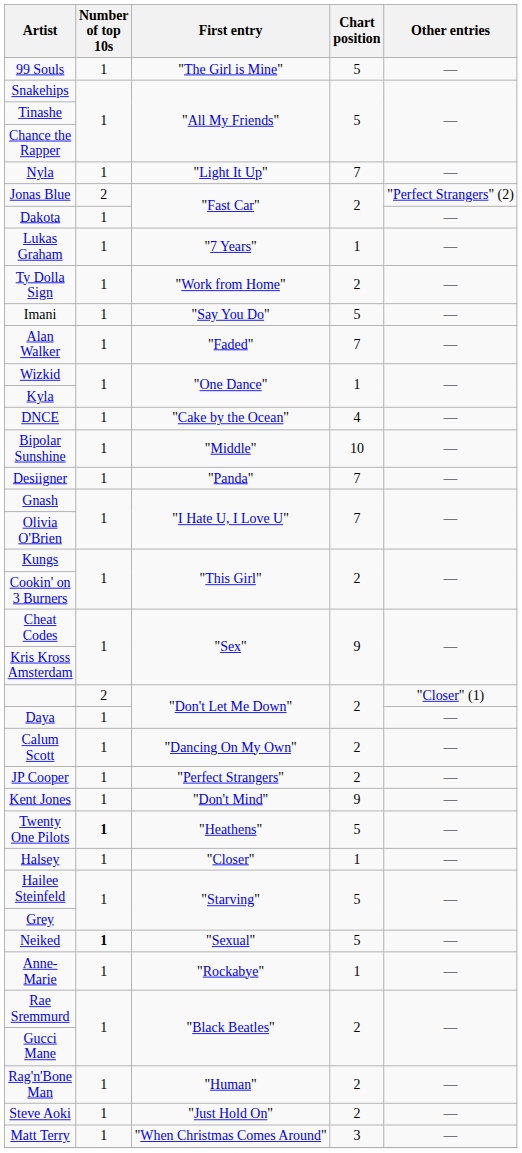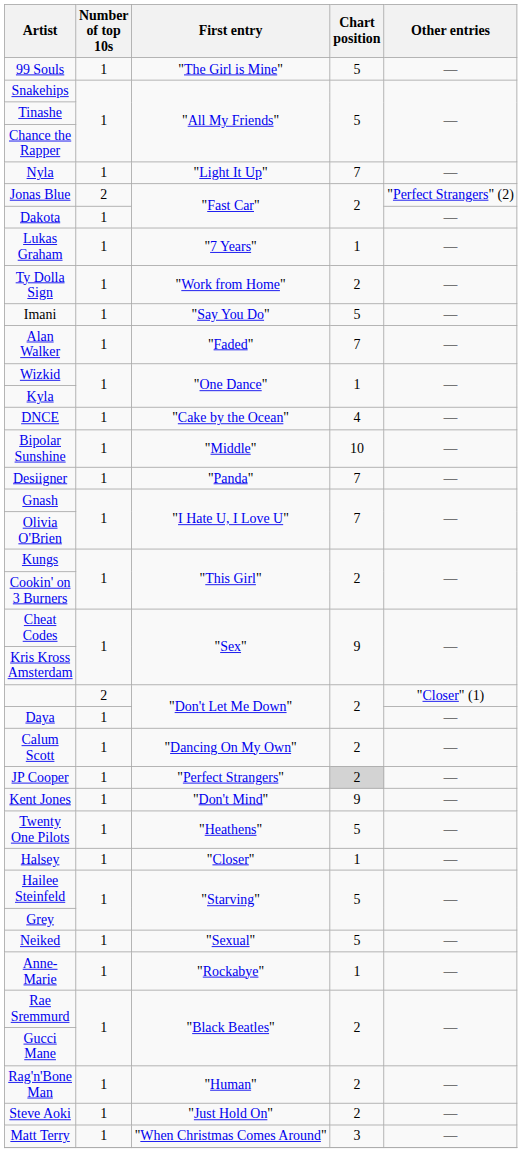(357, 777) no background -> (357, 777) lightgrey background
(104, 829) bold -> (104, 829) normal
(104, 941) bold -> (104, 941) normal
